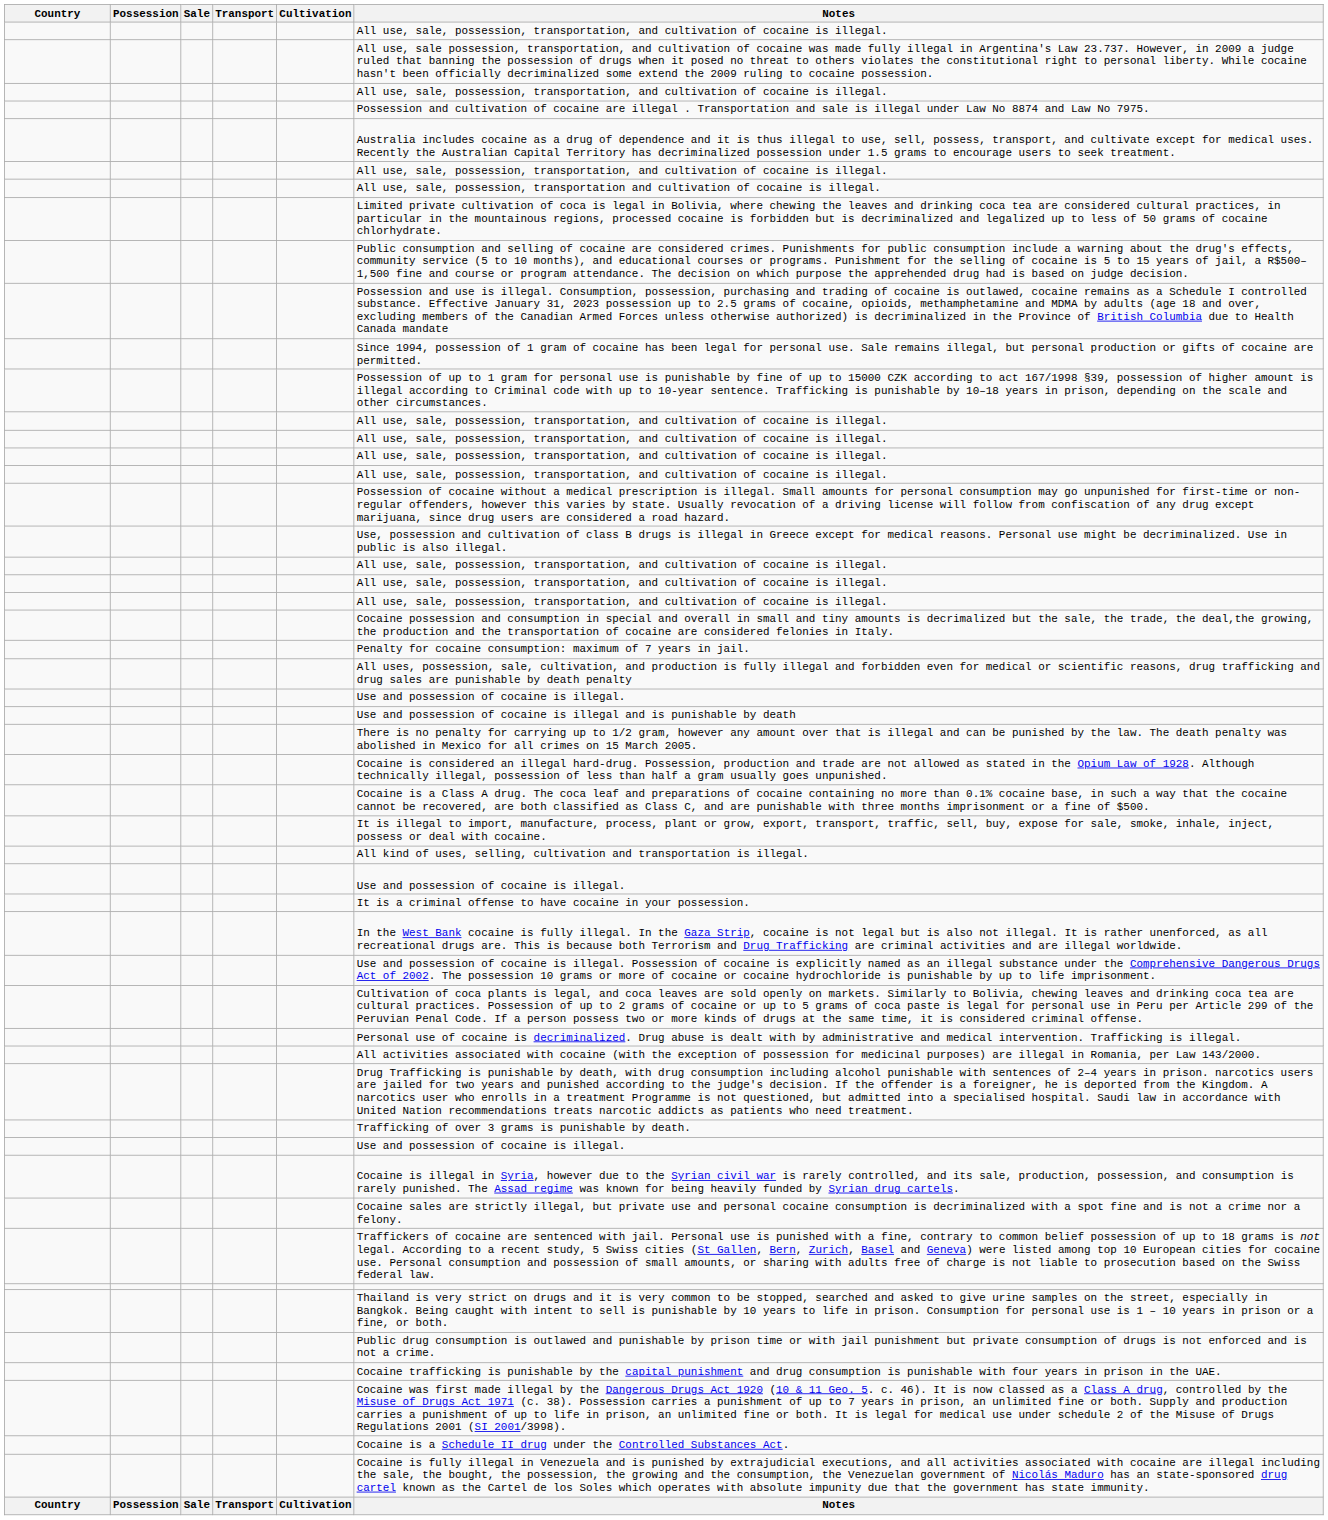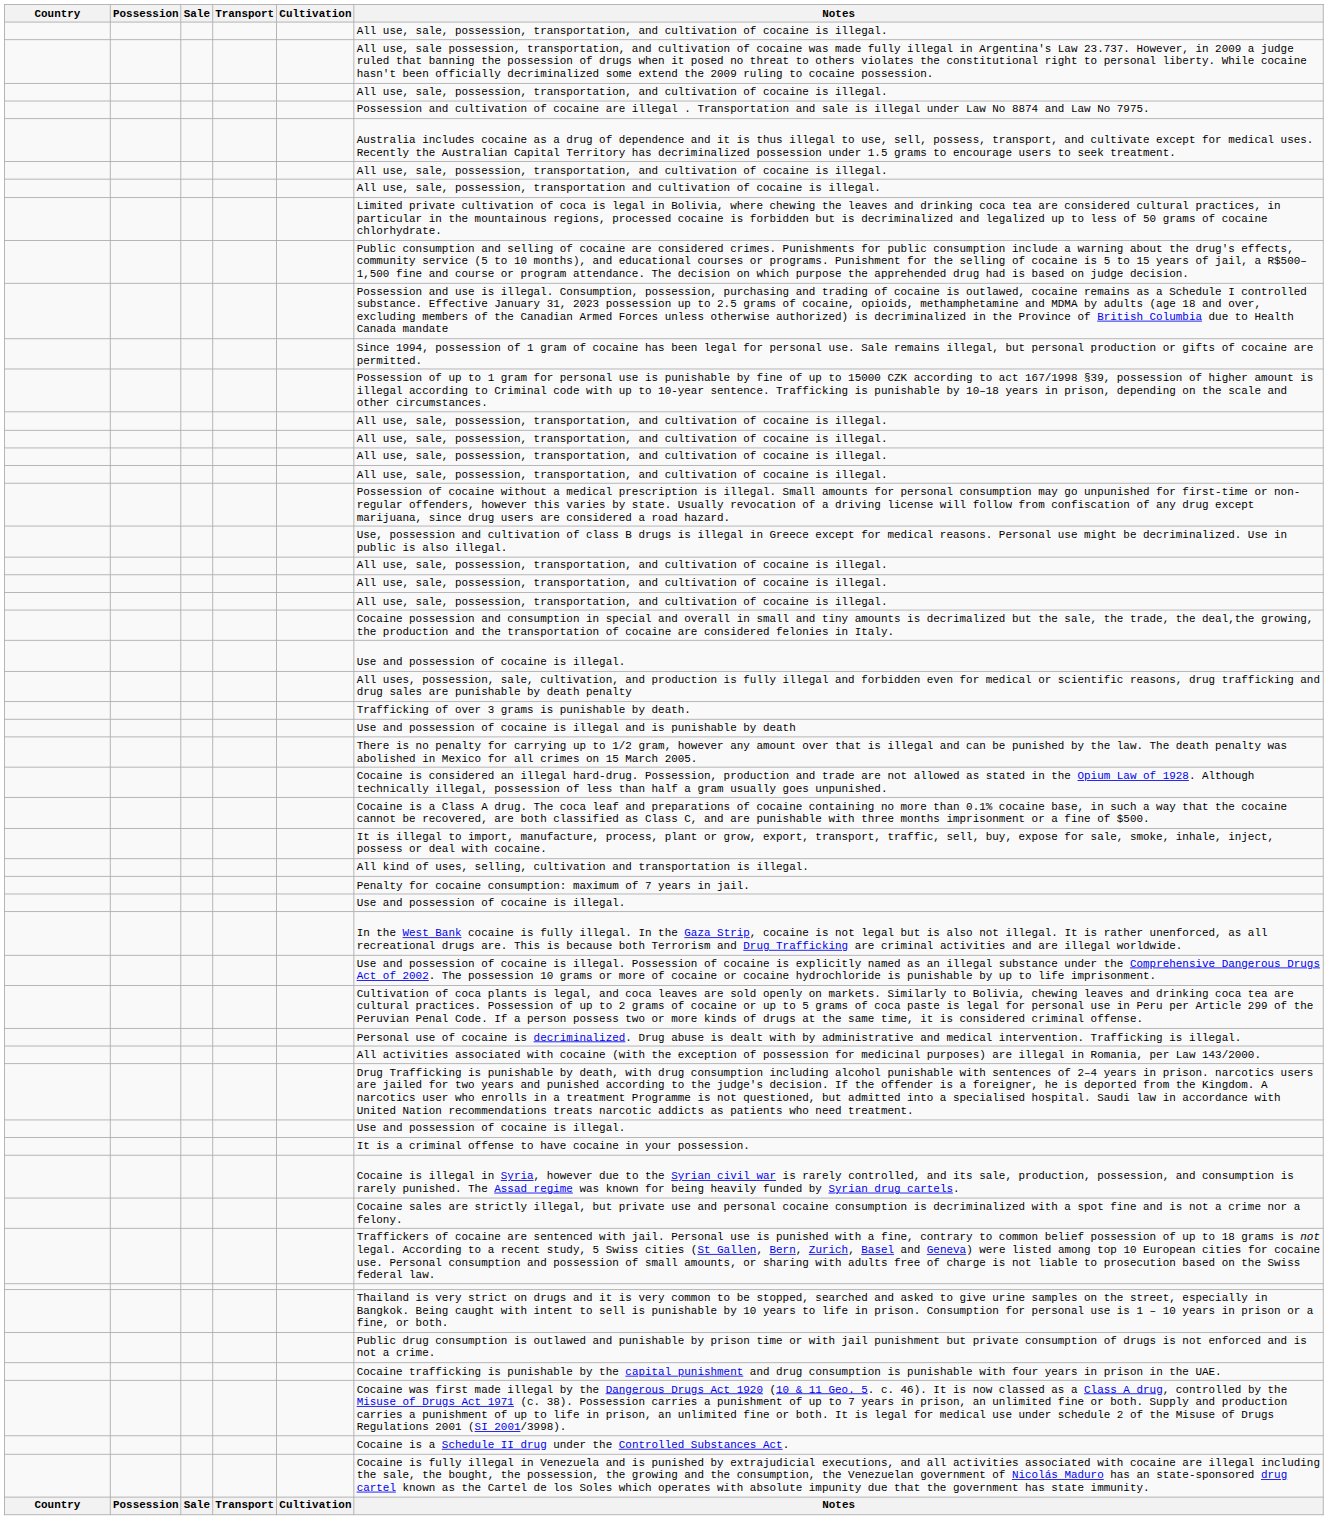(553, 649) Penalty for cocaine consumption: maximum of 7 years in jail. -> (491, 662) Use and possession of cocaine is illegal.
(491, 698) Use and possession of cocaine is illegal. -> (524, 710) Trafficking of over 3 grams is punishable by death.
(491, 885) Use and possession of cocaine is illegal. -> (553, 885) Penalty for cocaine consumption: maximum of 7 years in jail.
(553, 903) It is a criminal offense to have cocaine in your possession. -> (491, 903) Use and possession of cocaine is illegal.
(524, 1128) Trafficking of over 3 grams is punishable by death. -> (491, 1128) Use and possession of cocaine is illegal.
(491, 1146) Use and possession of cocaine is illegal. -> (553, 1146) It is a criminal offense to have cocaine in your possession.
